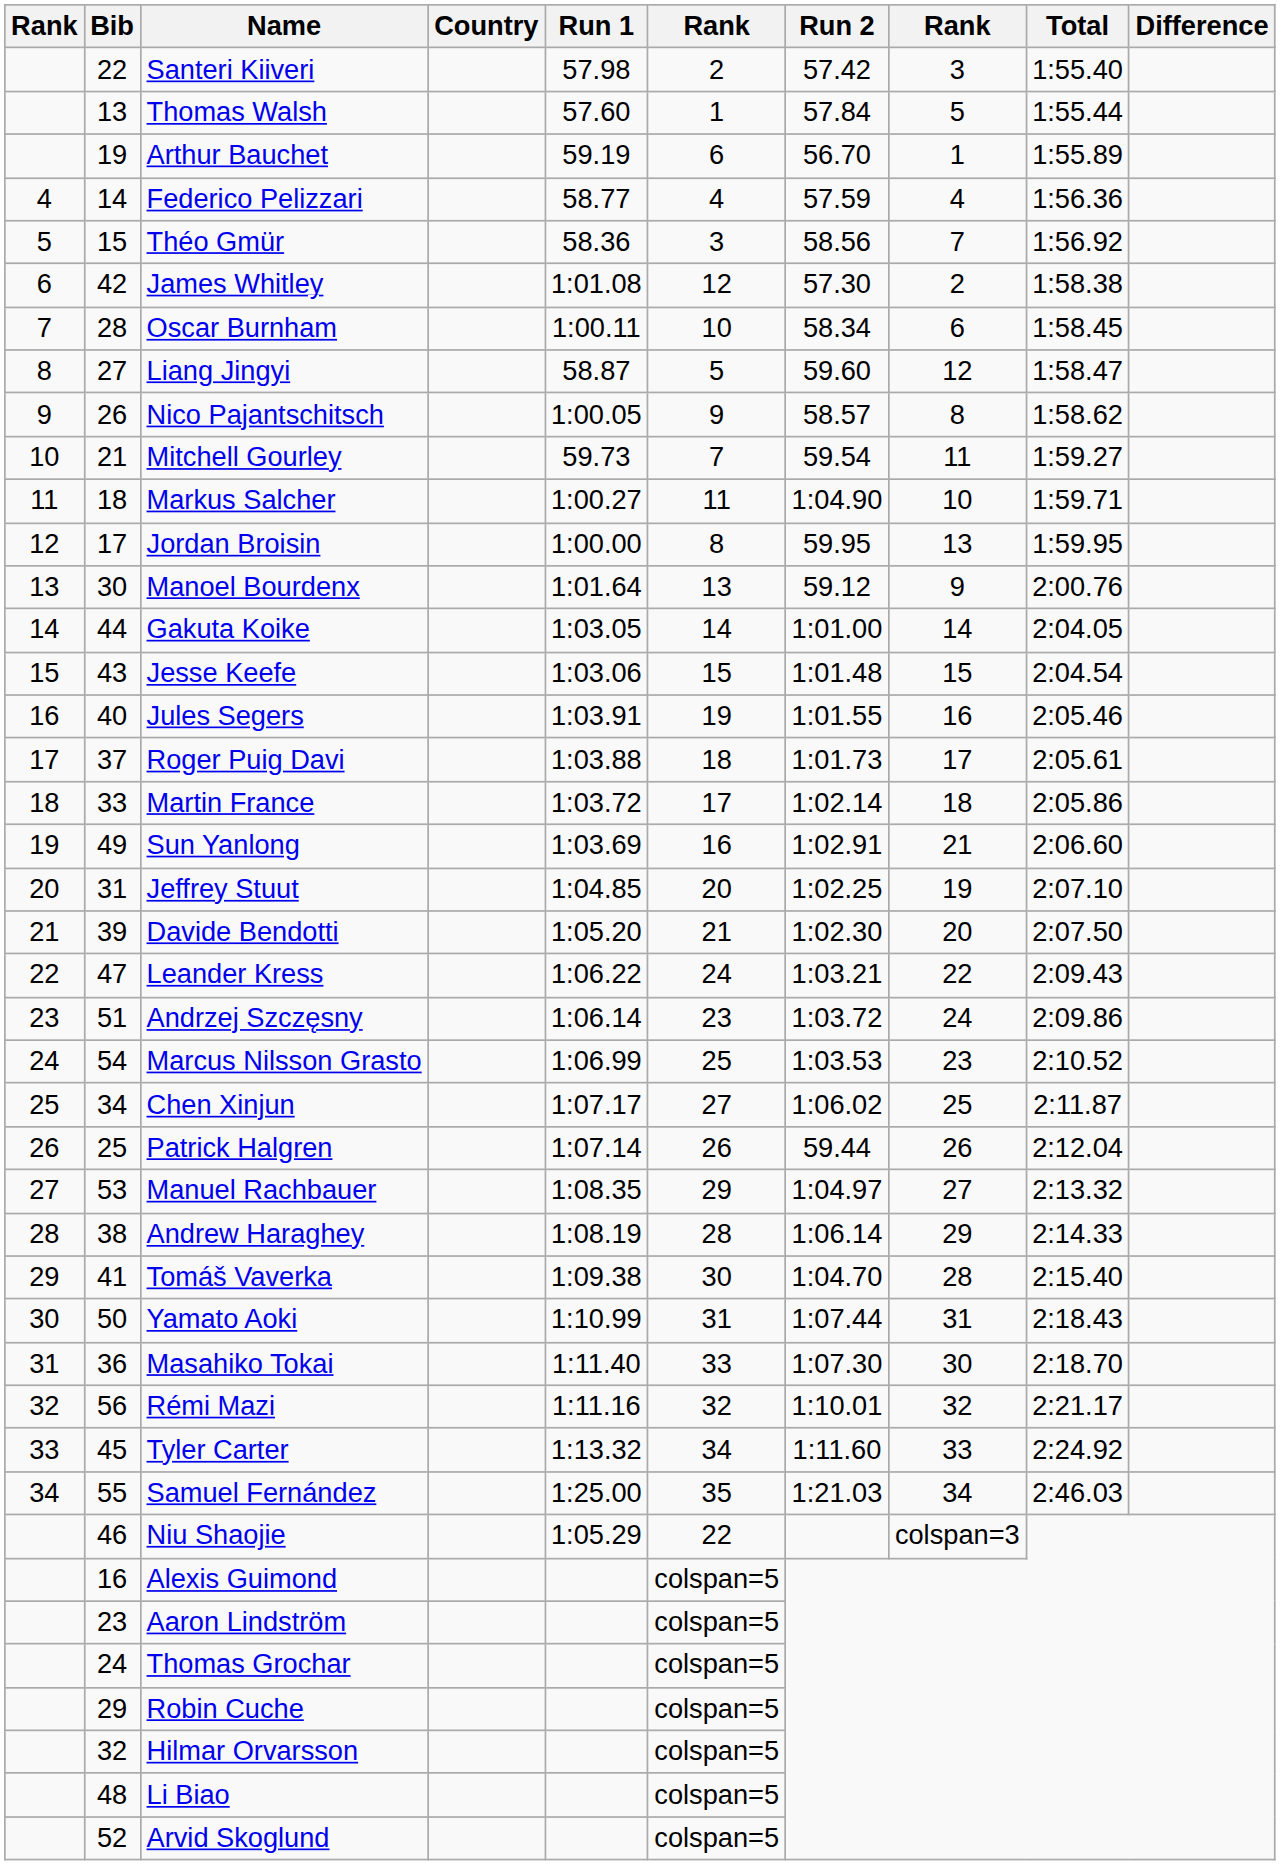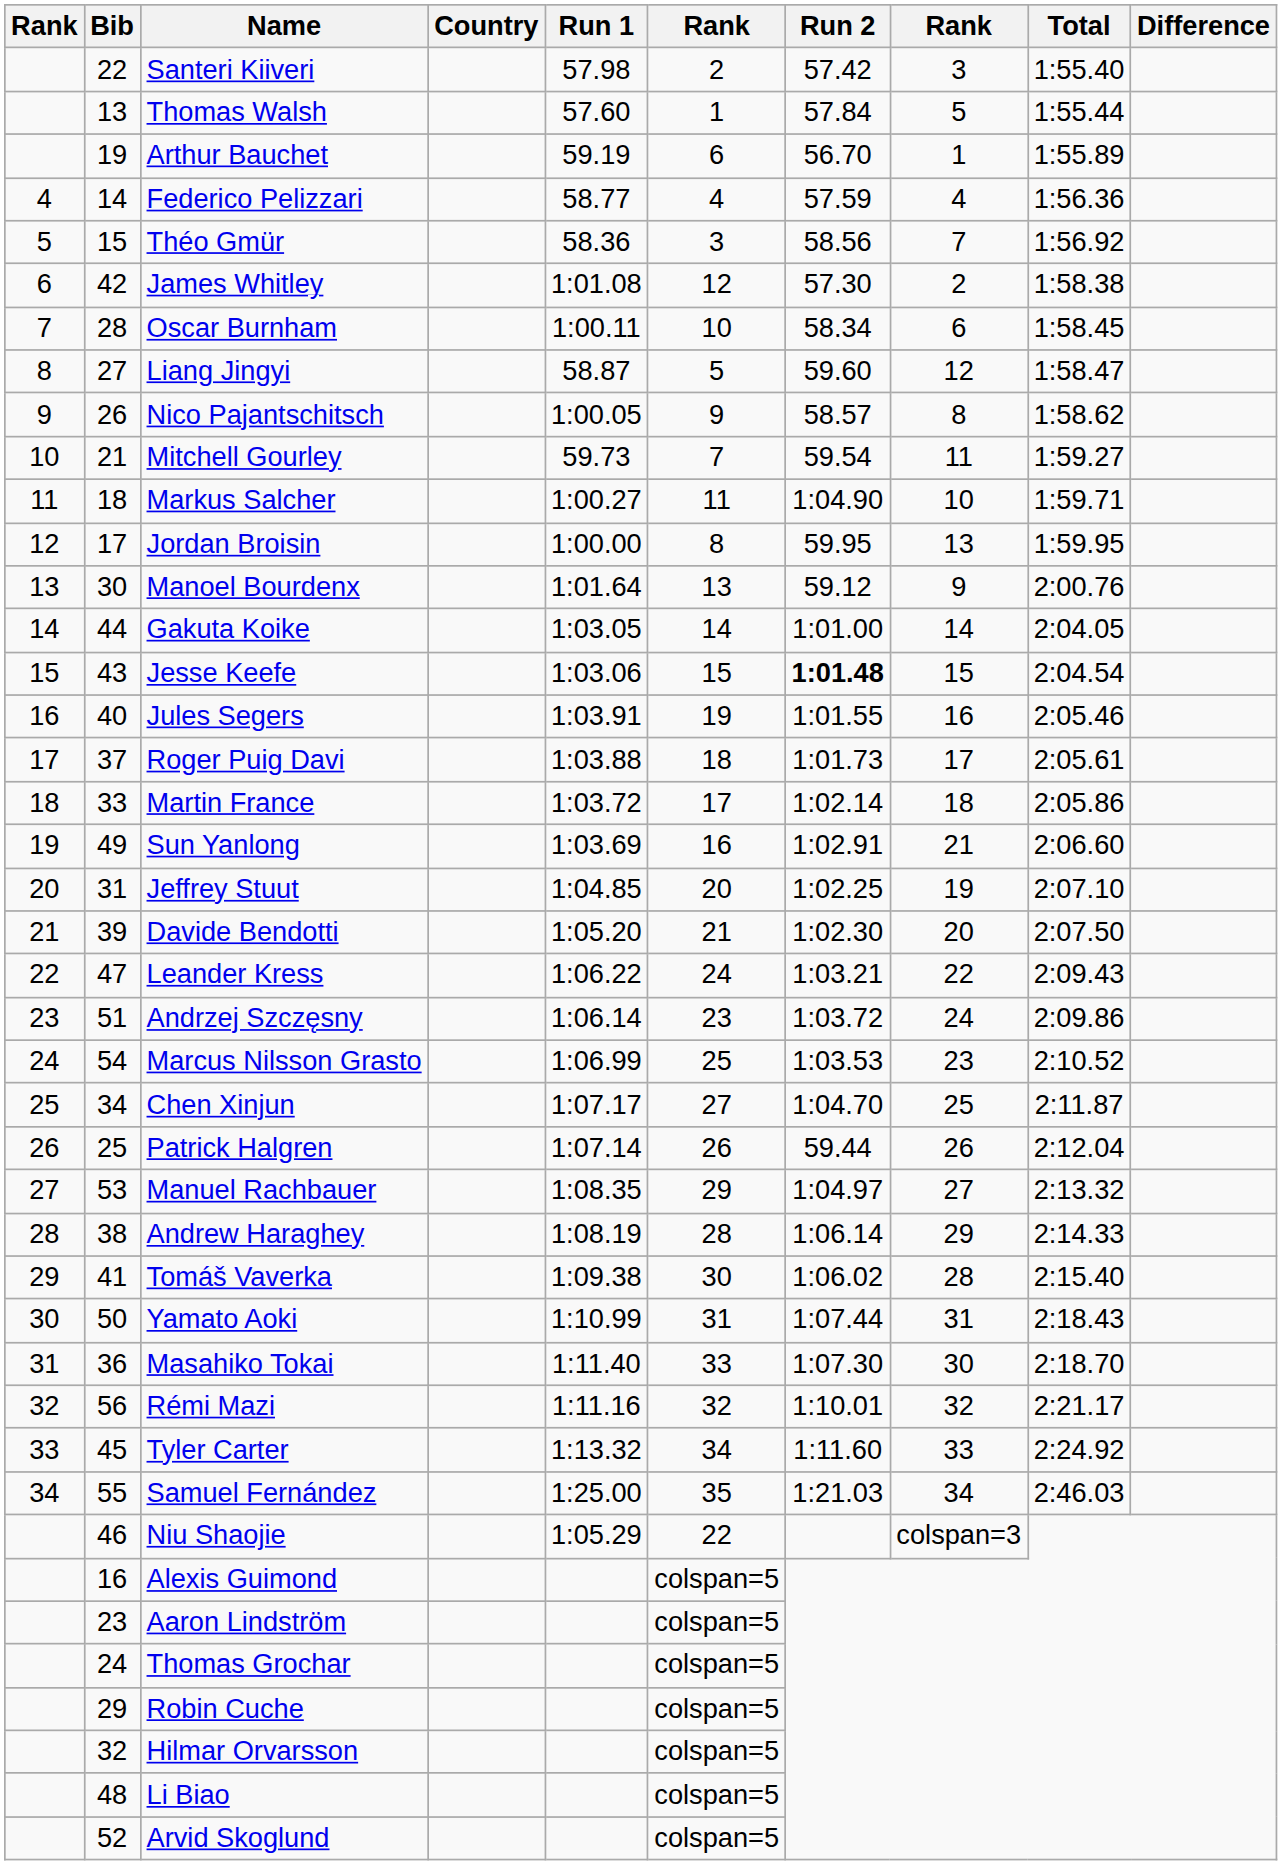(837, 673) normal -> (838, 673) bold
(837, 1104) 1:06.02 -> (838, 1104) 1:04.70
(837, 1277) 1:04.70 -> (838, 1277) 1:06.02
